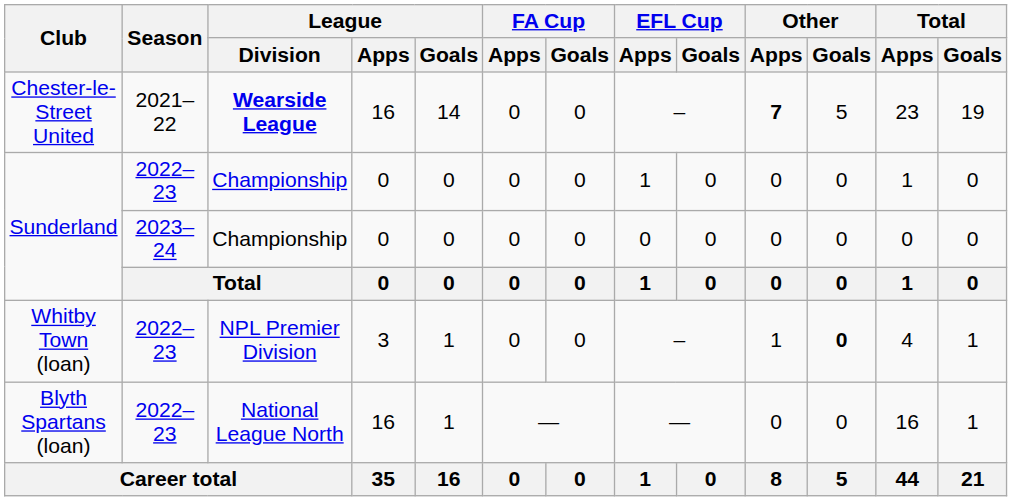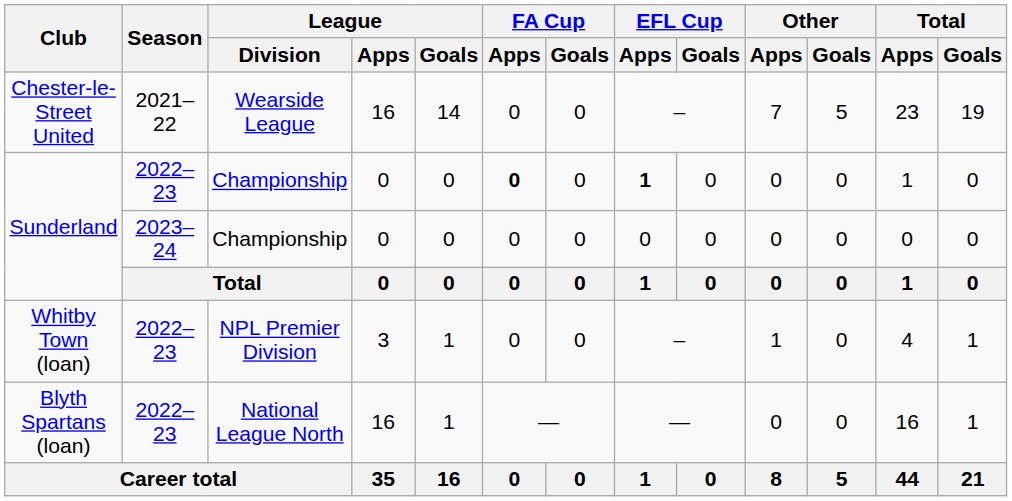(280, 111) bold -> (280, 111) normal
(776, 111) bold -> (776, 111) normal
(514, 181) normal -> (514, 181) bold
(645, 181) normal -> (645, 181) bold
(842, 341) bold -> (842, 341) normal
